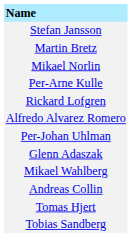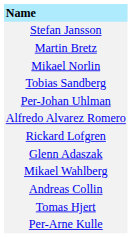(66, 83) Per-Arne Kulle -> (66, 83) Tobias Sandberg
(66, 101) Rickard Lofgren -> (66, 101) Per-Johan Uhlman
(66, 136) Per-Johan Uhlman -> (66, 136) Rickard Lofgren
(66, 224) Tobias Sandberg -> (66, 224) Per-Arne Kulle
